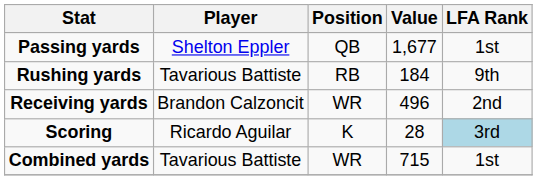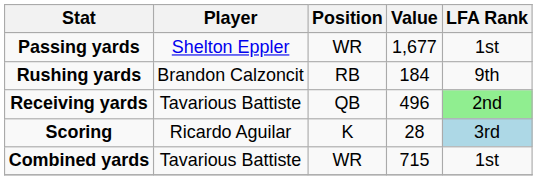(347, 47) QB -> (347, 47) WR
(231, 75) Tavarious Battiste -> (231, 75) Brandon Calzoncit
(231, 103) Brandon Calzoncit -> (231, 103) Tavarious Battiste
(347, 103) WR -> (347, 103) QB
(487, 103) no background -> (487, 103) lightgreen background
